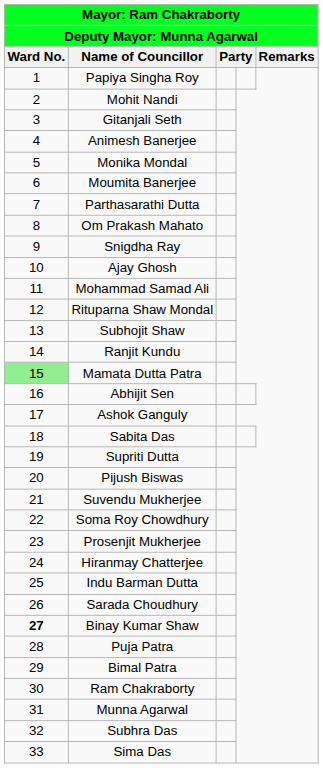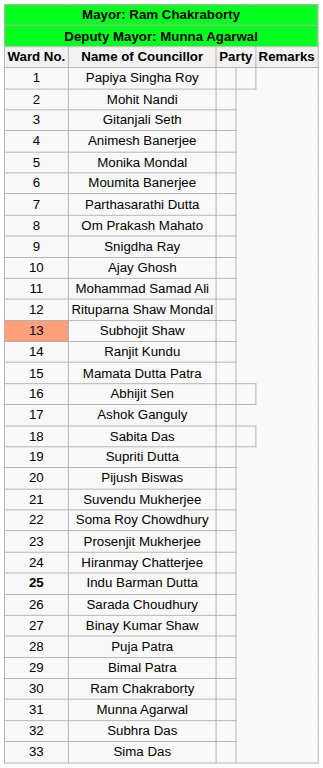(36, 330) no background -> (36, 330) lightsalmon background
(36, 373) lightgreen background -> (36, 373) no background
(36, 583) normal -> (36, 583) bold
(36, 625) bold -> (36, 625) normal
